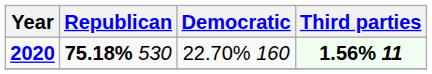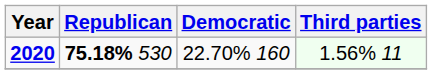(361, 53) bold -> (361, 53) normal
